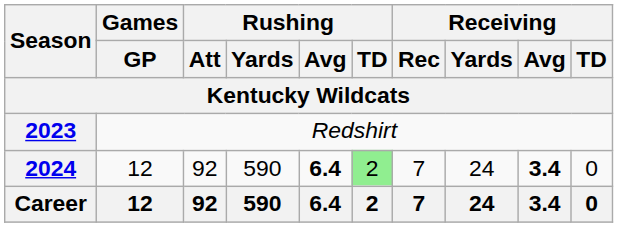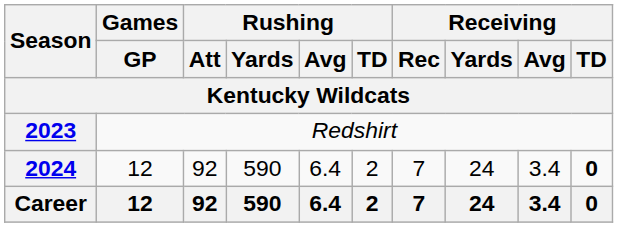(325, 167) bold -> (325, 167) normal
(372, 167) lightgreen background -> (372, 167) no background
(545, 167) bold -> (545, 167) normal
(592, 167) normal -> (592, 167) bold
